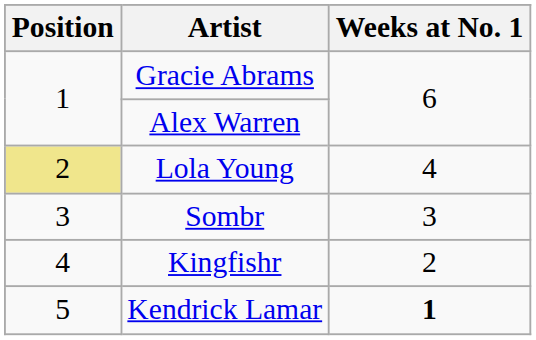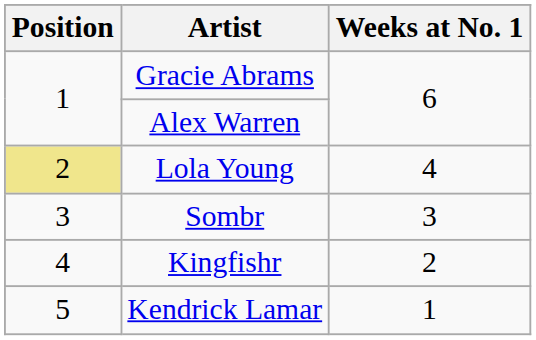(430, 309) bold -> (430, 309) normal
